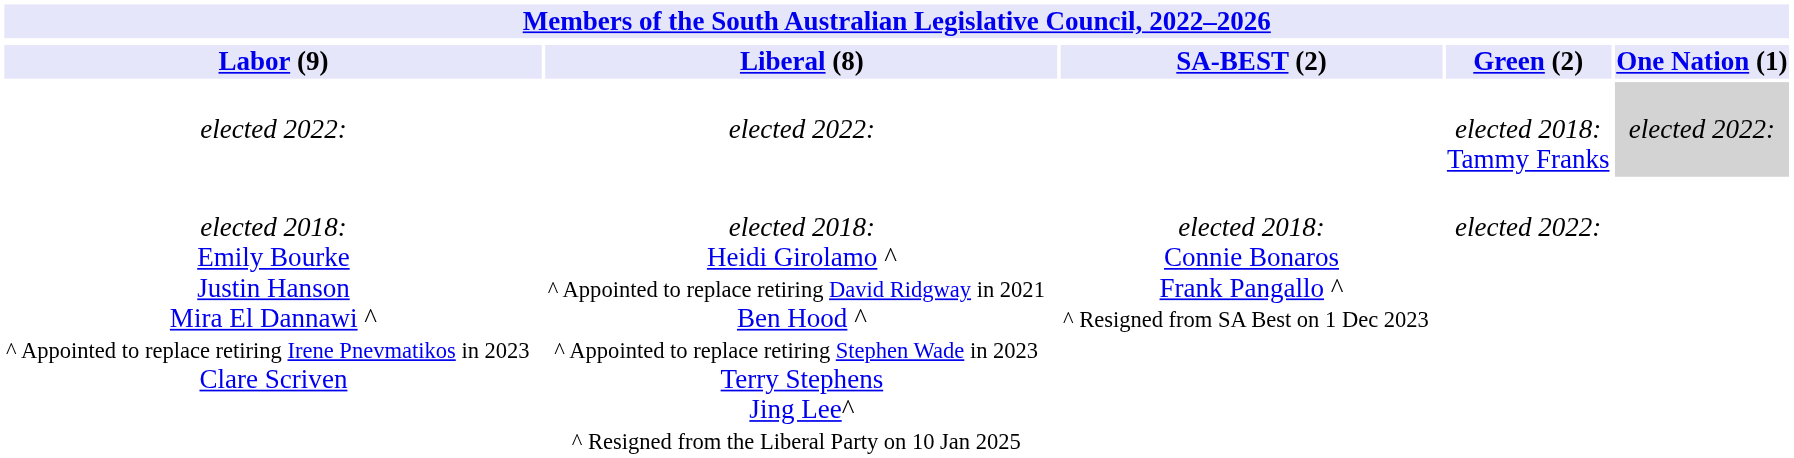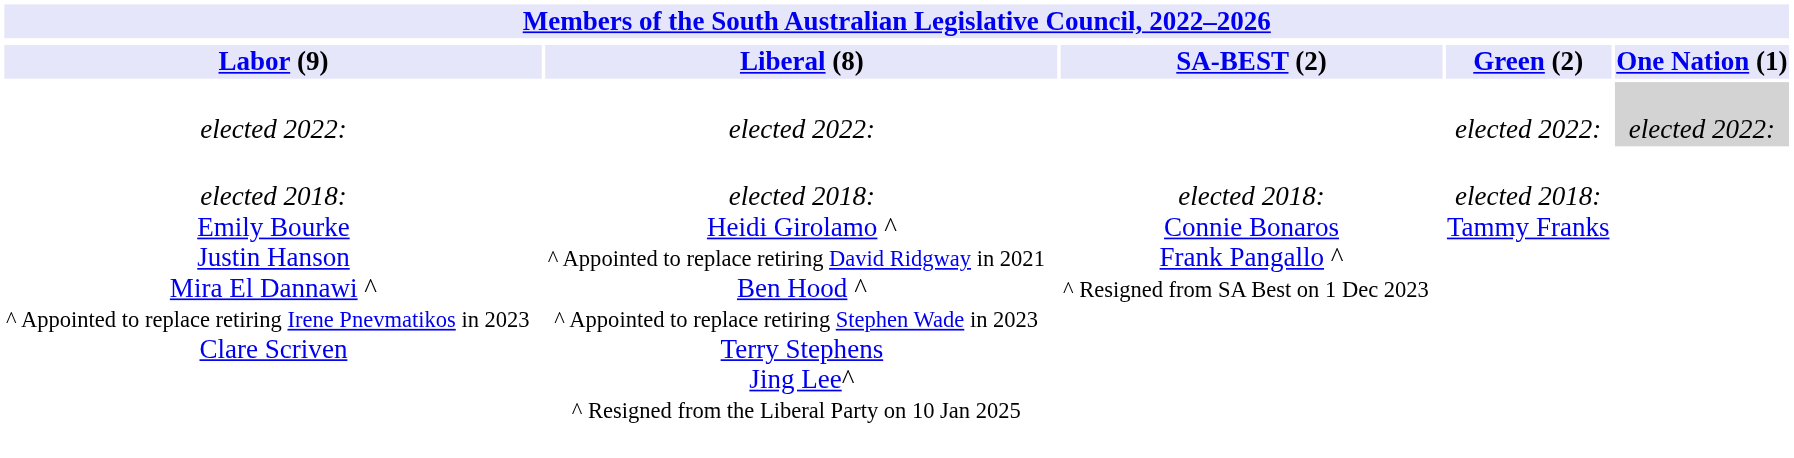(1528, 144) elected 2018: Tammy Franks -> (1528, 129) elected 2022:
(1528, 227) elected 2022: -> (1528, 211) elected 2018: Tammy Franks
